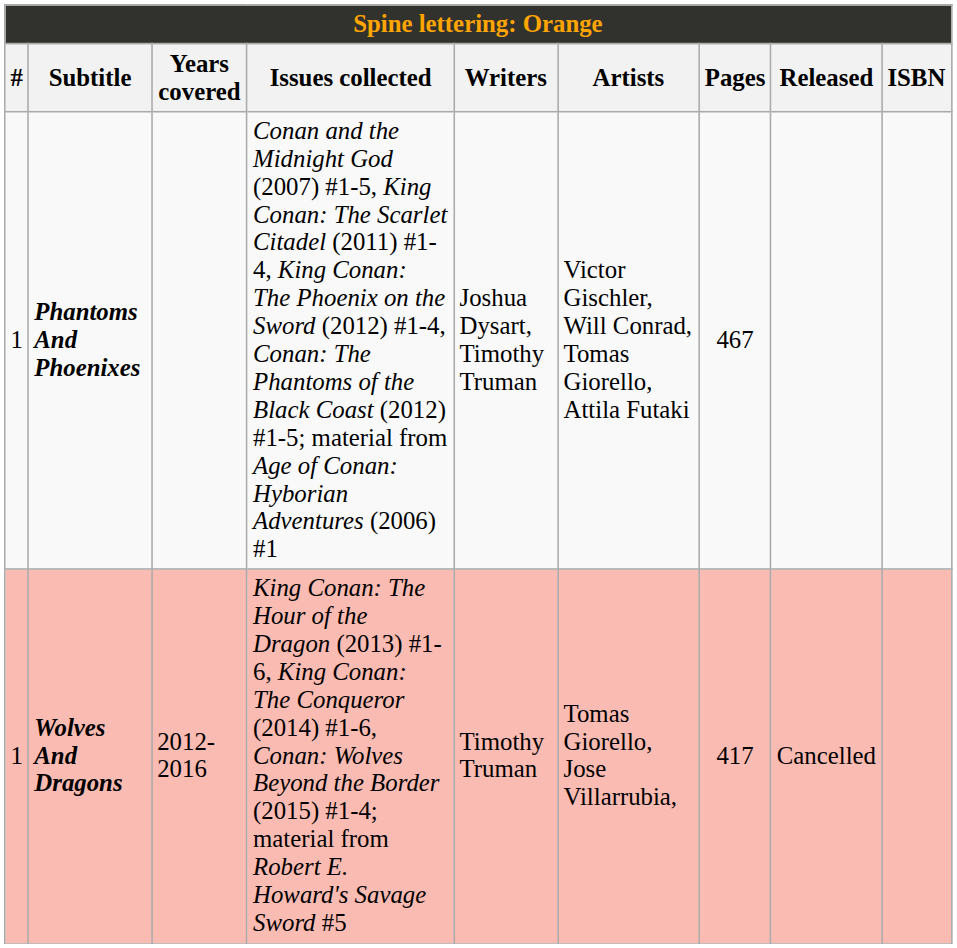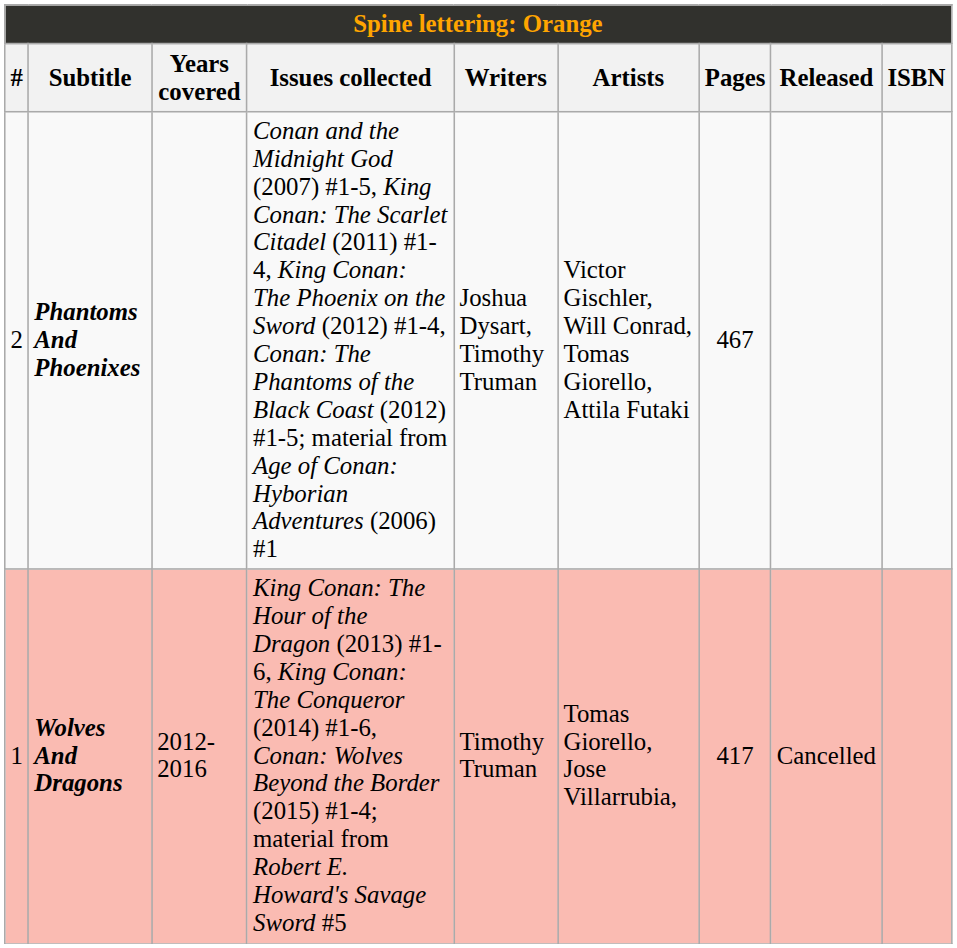(17, 339) 1 -> (17, 339) 2
